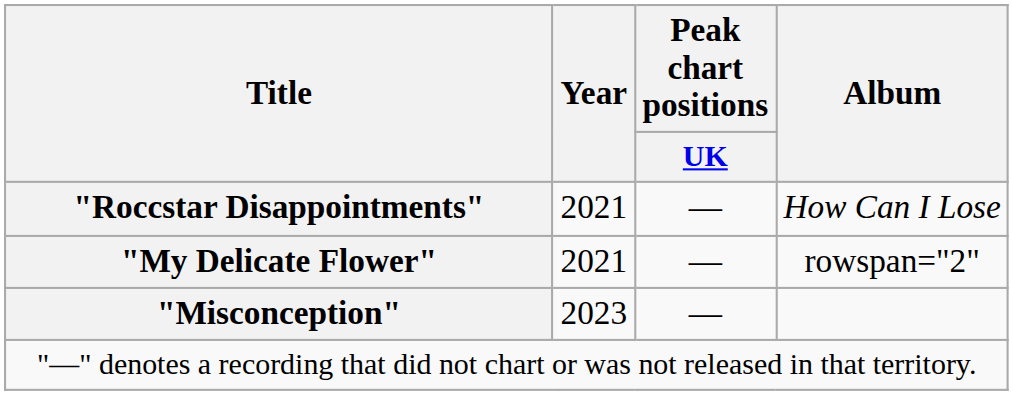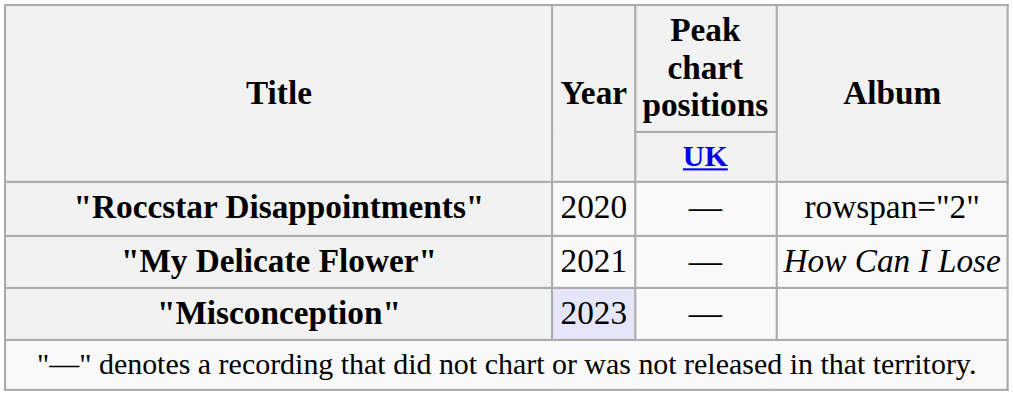(594, 207) 2021 -> (594, 207) 2020
(892, 207) How Can I Lose -> (892, 207) rowspan="2"
(892, 260) rowspan="2" -> (892, 260) How Can I Lose
(594, 313) no background -> (594, 313) lavender background
